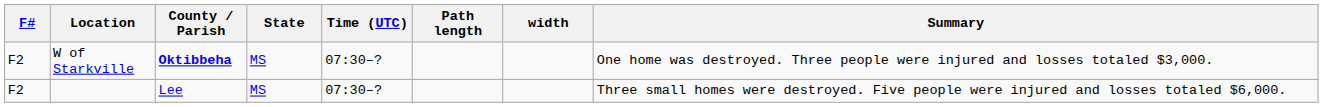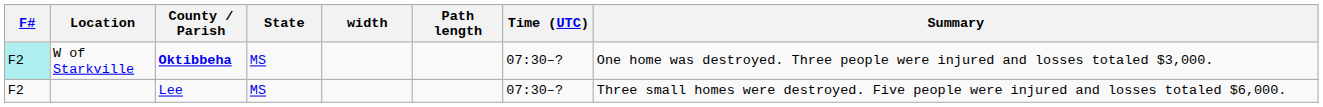columns swapped: (367, 23) <-> (548, 23)
(16, 61) no background -> (16, 61) paleturquoise background
